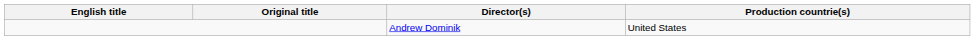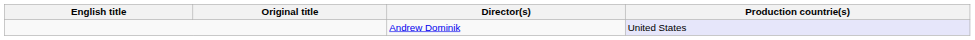(657, 27) no background -> (657, 27) lavender background
